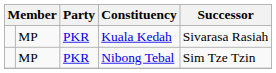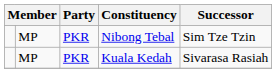rows swapped: (137, 36) <-> (138, 57)
